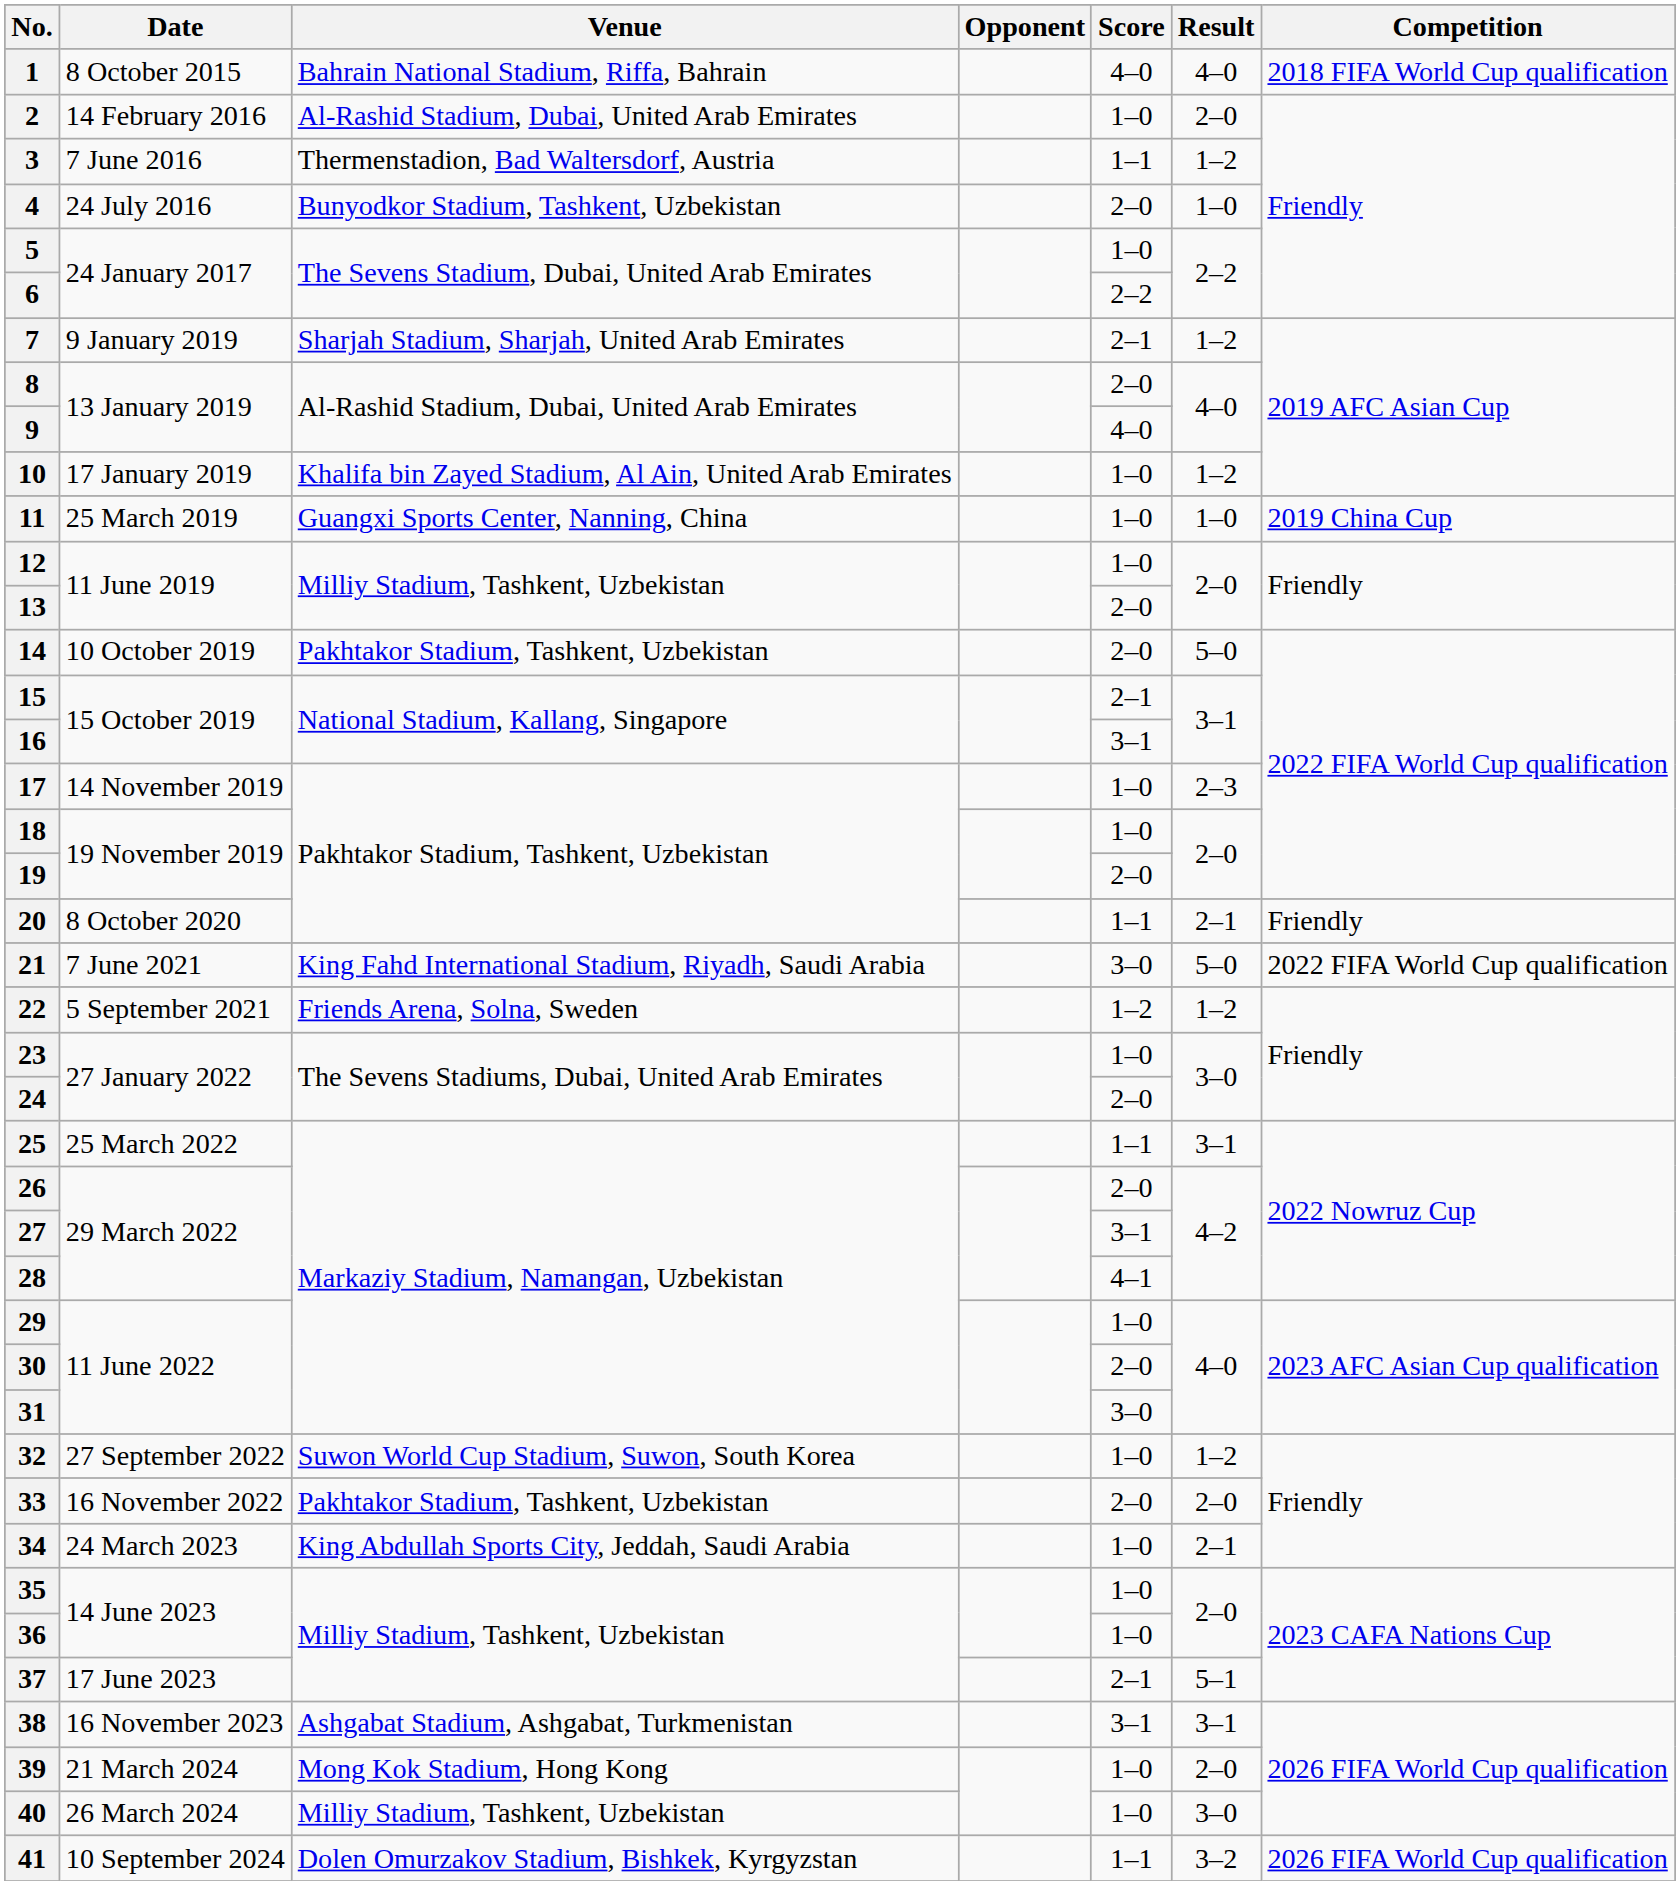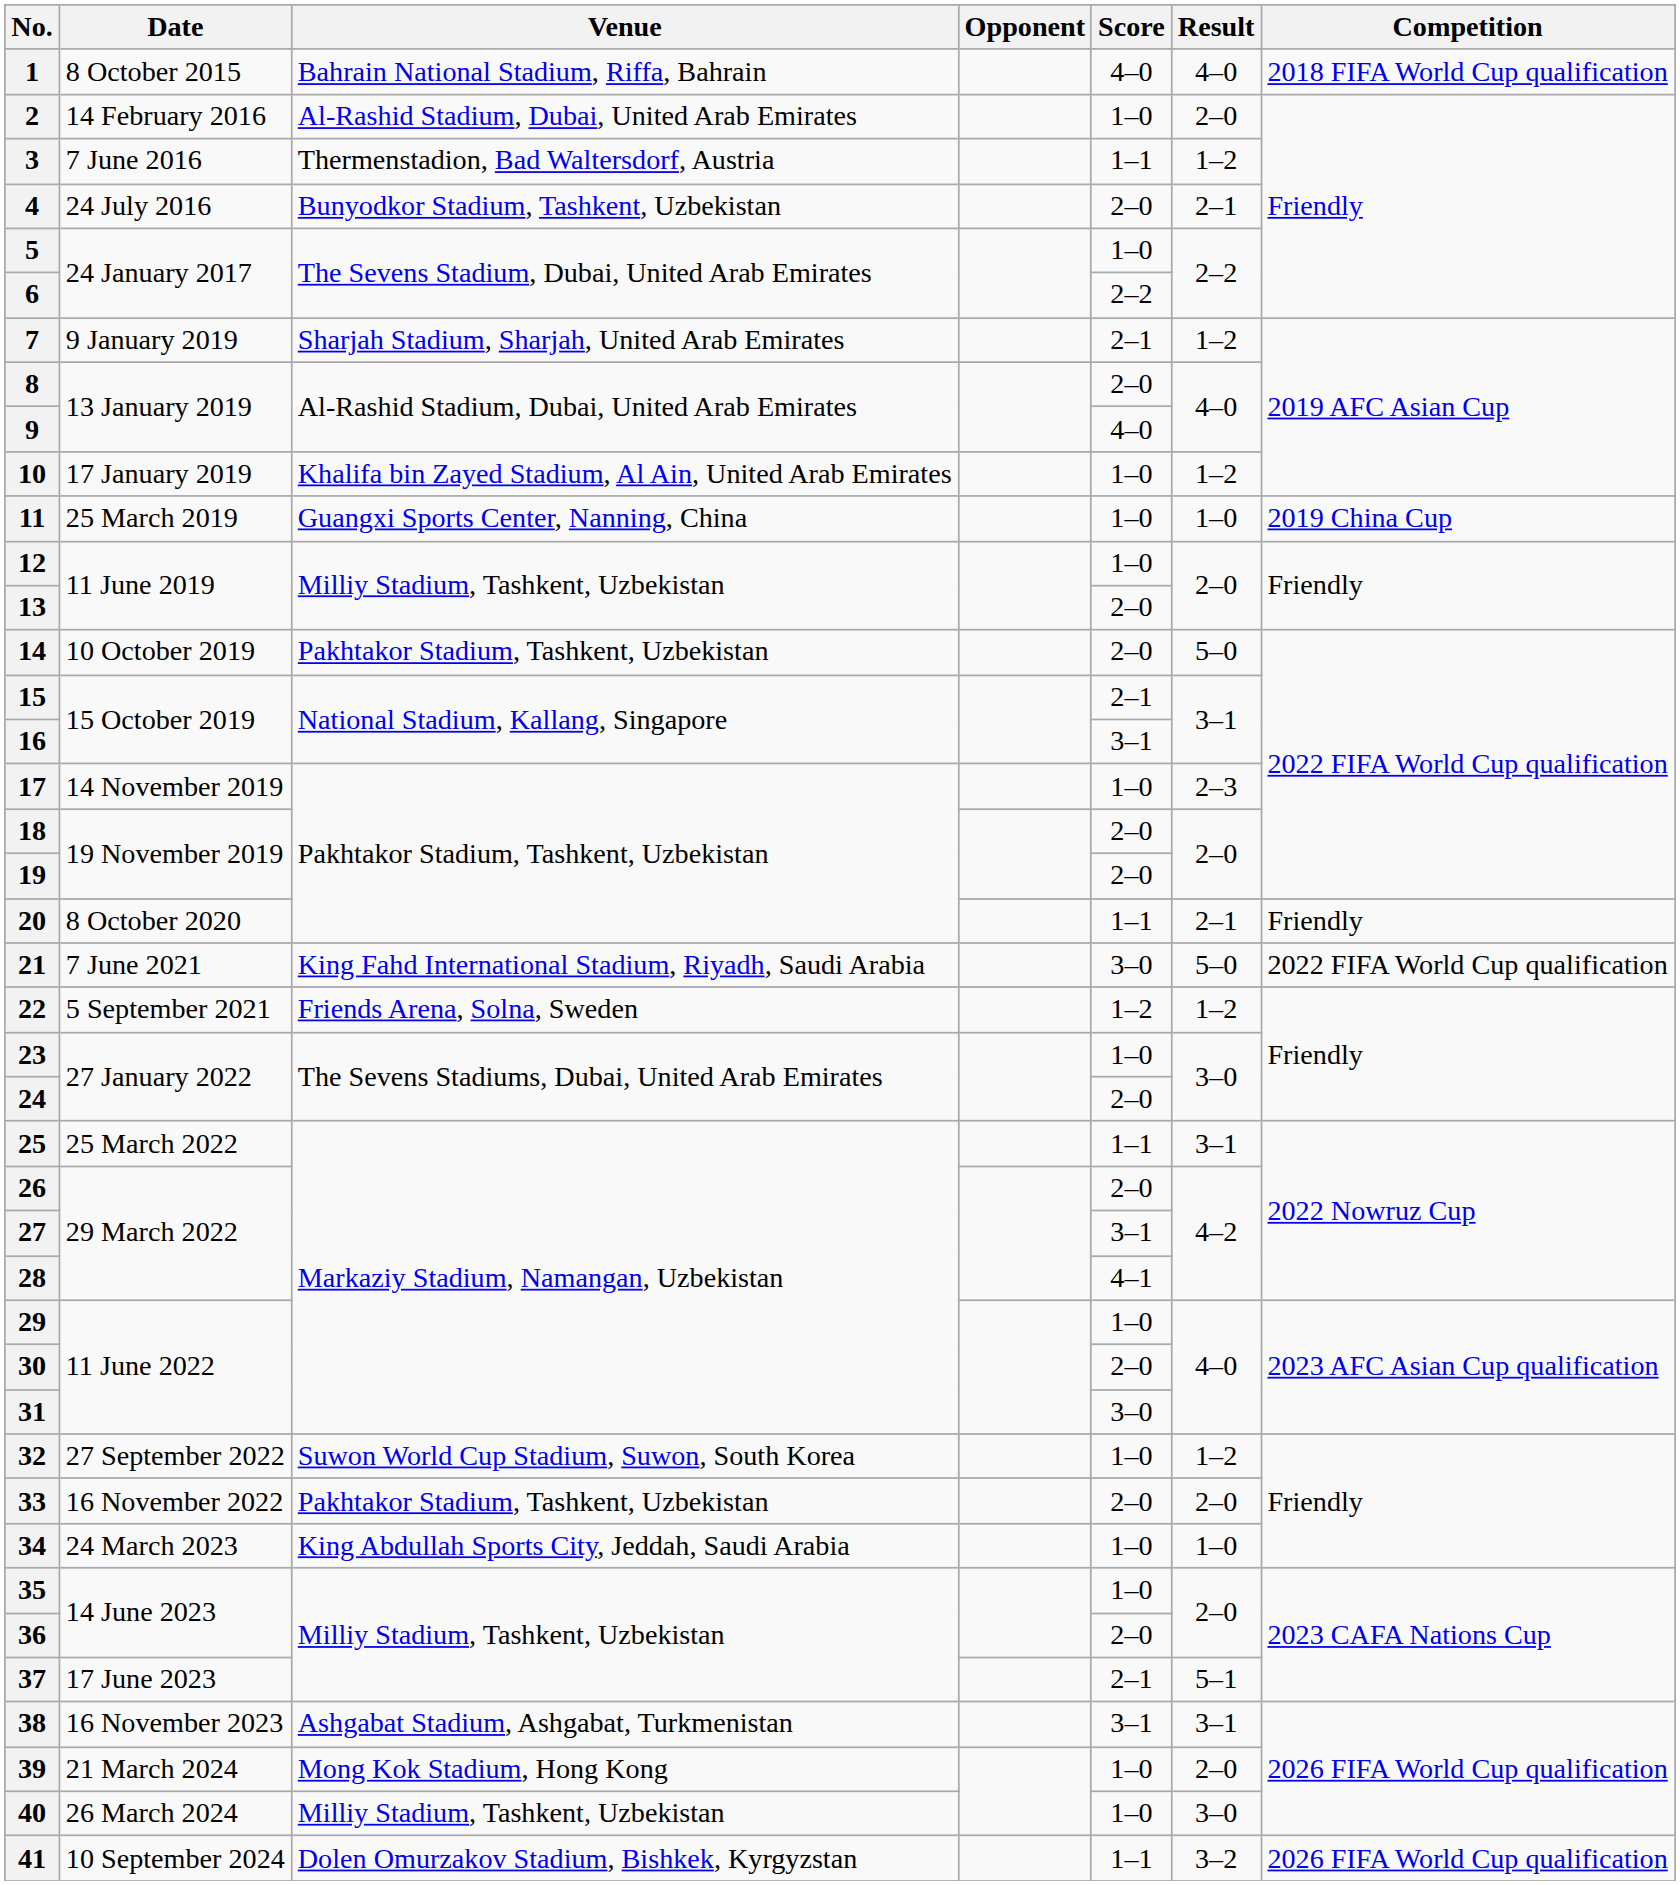(1216, 205) 1–0 -> (1216, 205) 2–1
(1131, 830) 1–0 -> (1131, 830) 2–0
(1216, 1545) 2–1 -> (1216, 1545) 1–0
(1131, 1634) 1–0 -> (1131, 1634) 2–0
